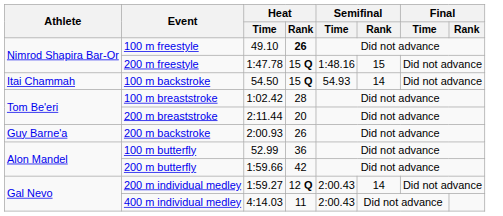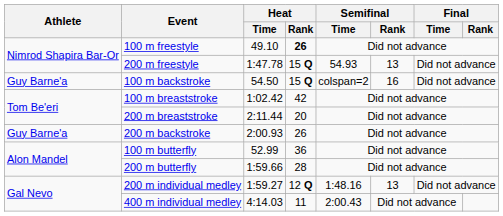(337, 64) 1:48.16 -> (343, 64) 54.93
(379, 64) 15 -> (393, 64) 13
(41, 82) Itai Chammah -> (37, 82) Guy Barne'a
(337, 82) 54.93 -> (343, 82) colspan=2
(379, 82) 14 -> (393, 82) 16
(301, 99) 28 -> (301, 99) 42
(301, 168) 42 -> (301, 168) 28
(337, 185) 2:00.43 -> (343, 185) 1:48.16
(379, 185) 14 -> (393, 185) 13
